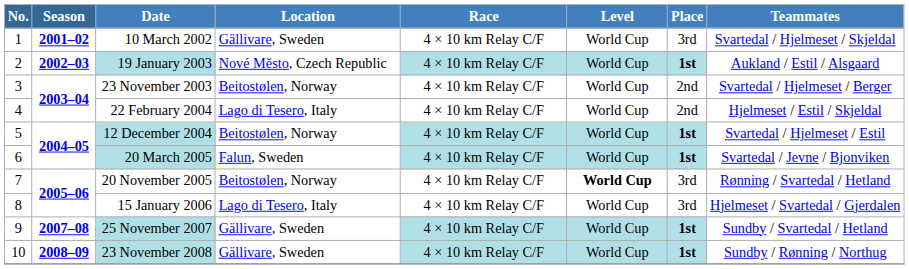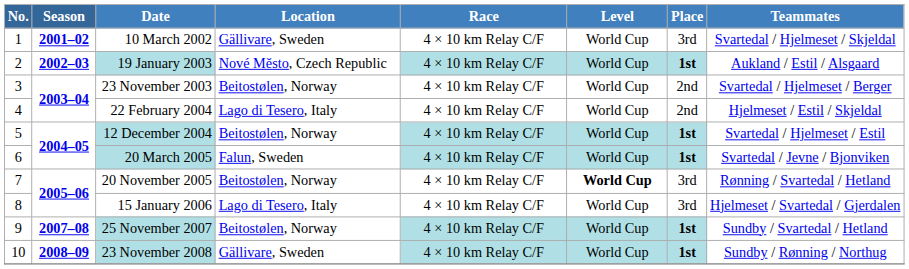(271, 228) Gällivare, Sweden -> (278, 228) Beitostølen, Norway
